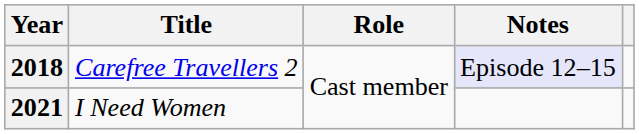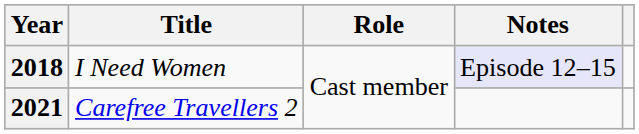(186, 66) Carefree Travellers 2 -> (151, 66) I Need Women
(151, 107) I Need Women -> (186, 107) Carefree Travellers 2
